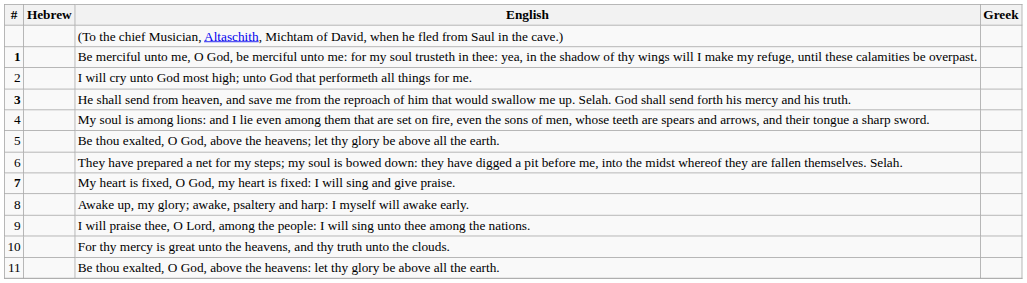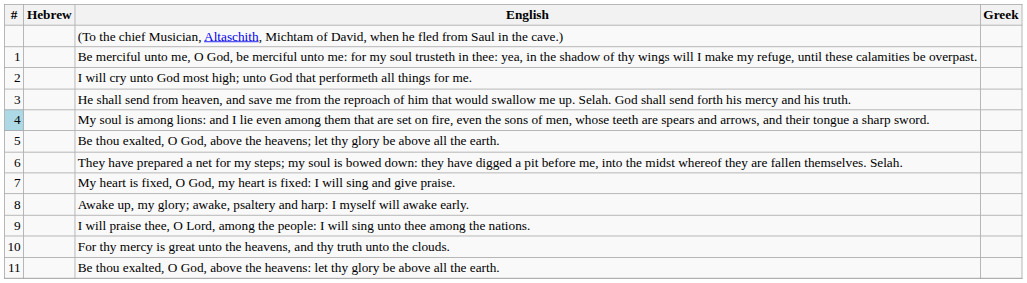(17, 57) bold -> (17, 57) normal
(17, 99) bold -> (17, 99) normal
(17, 120) no background -> (17, 120) lightblue background
(17, 183) bold -> (17, 183) normal
